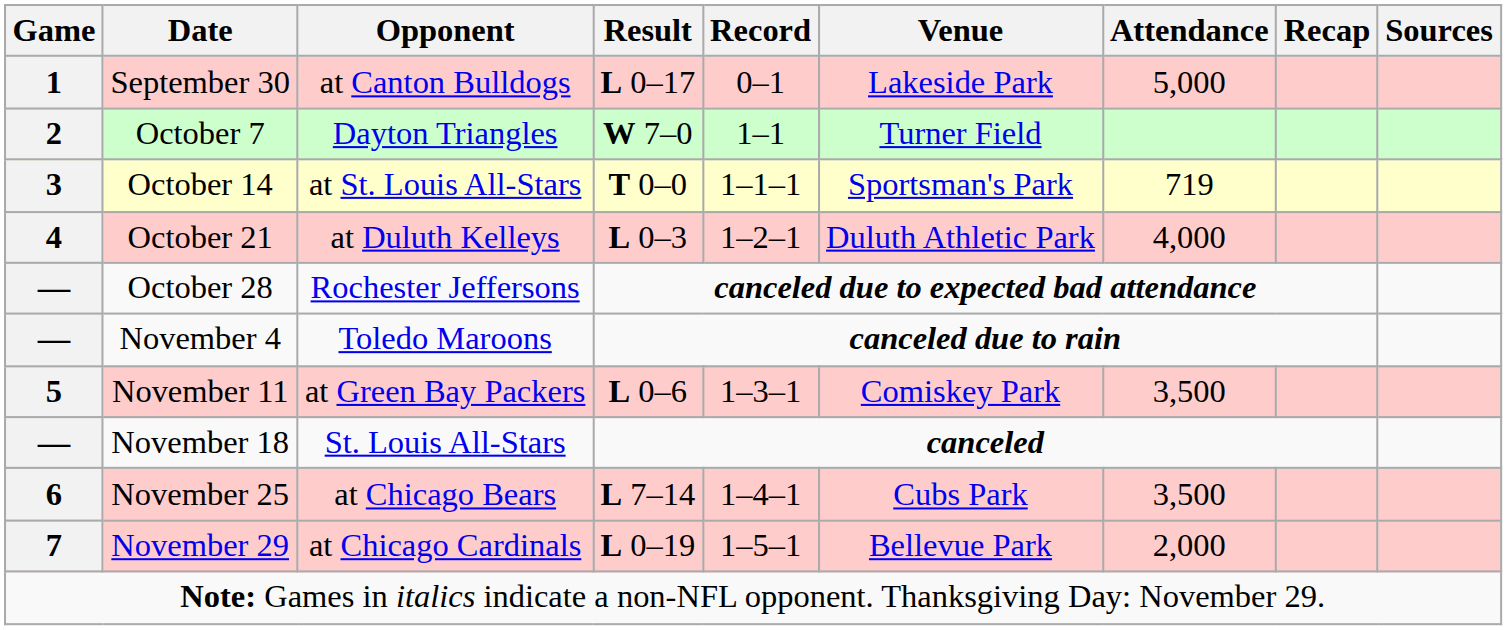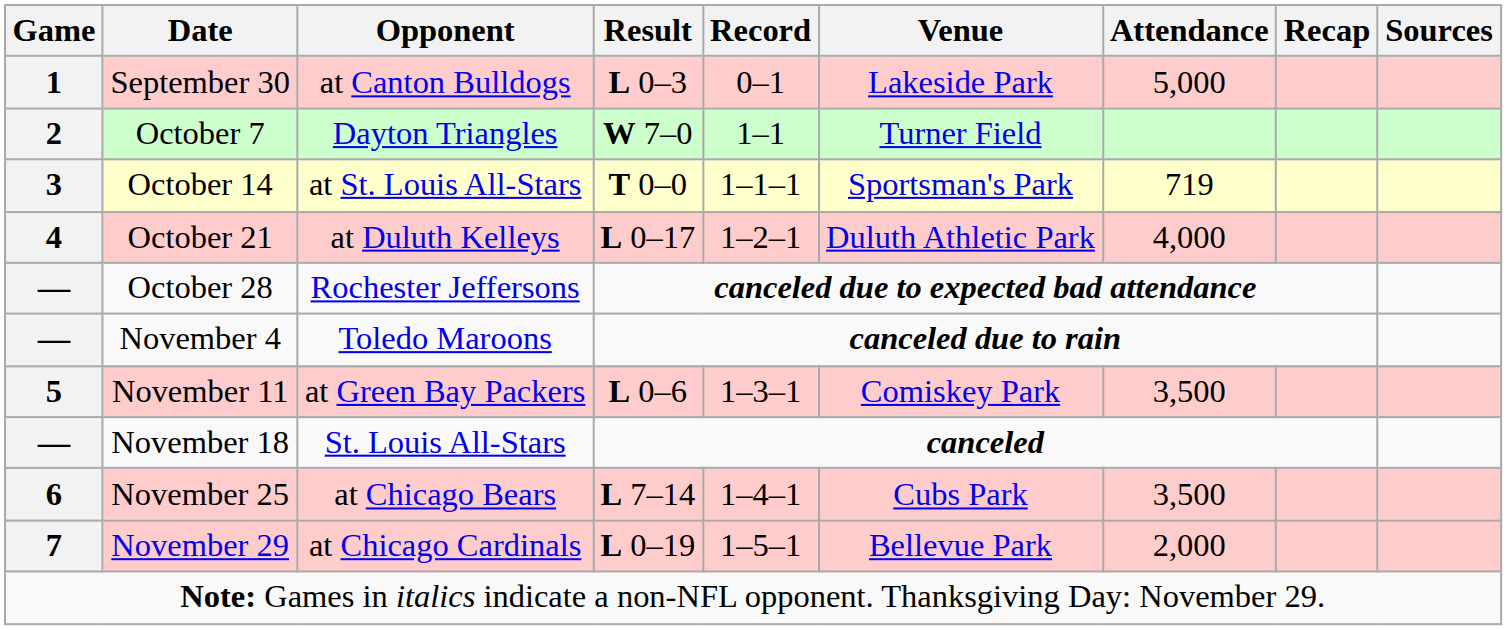(648, 81) L 0–17 -> (648, 81) L 0–3
(648, 236) L 0–3 -> (648, 236) L 0–17
